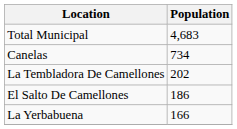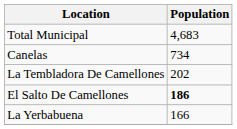(180, 94) normal -> (180, 94) bold
